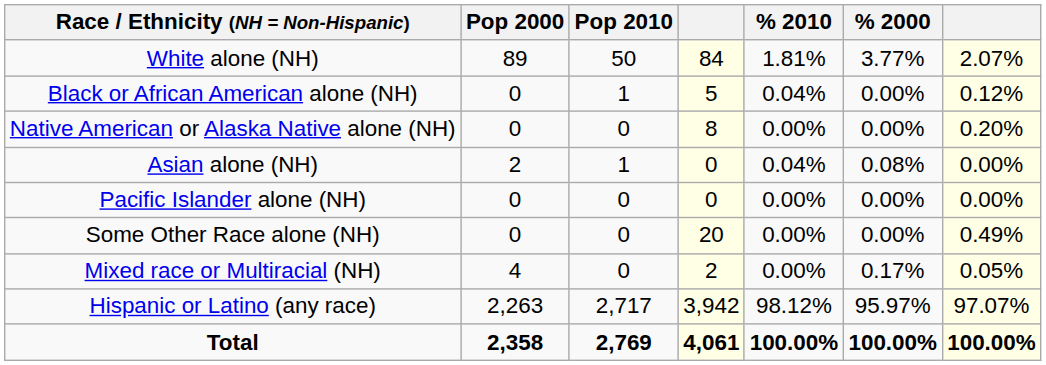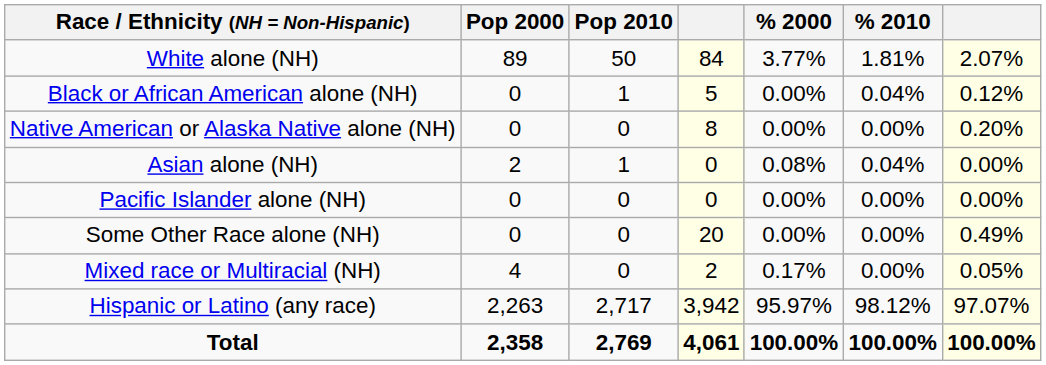columns swapped: (893, 22) <-> (794, 22)
